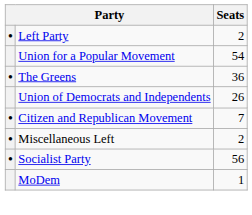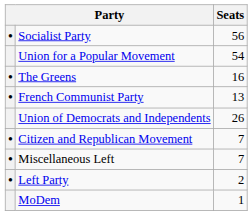rows swapped: (55, 159) <-> (43, 35)
(238, 76) 36 -> (238, 76) 16
+ row: (81, 97)
(241, 138) 2 -> (241, 159) 7
